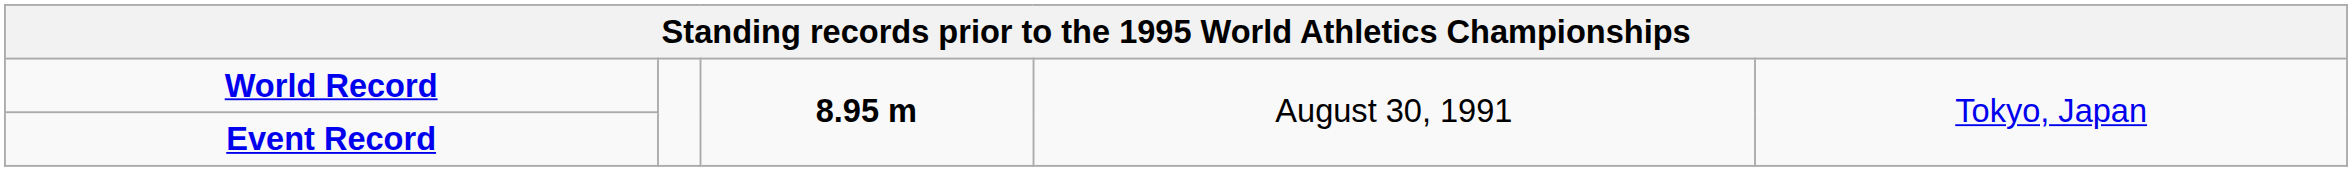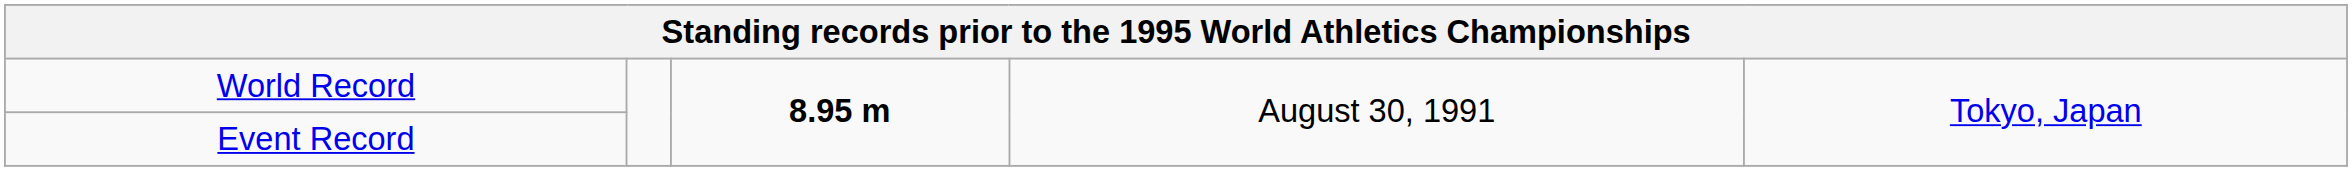(331, 84) bold -> (316, 84) normal
(331, 138) bold -> (316, 138) normal
